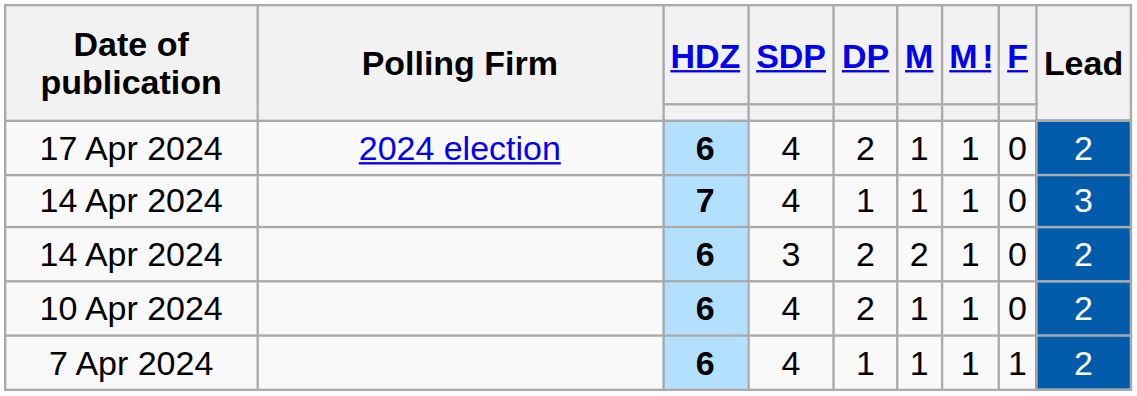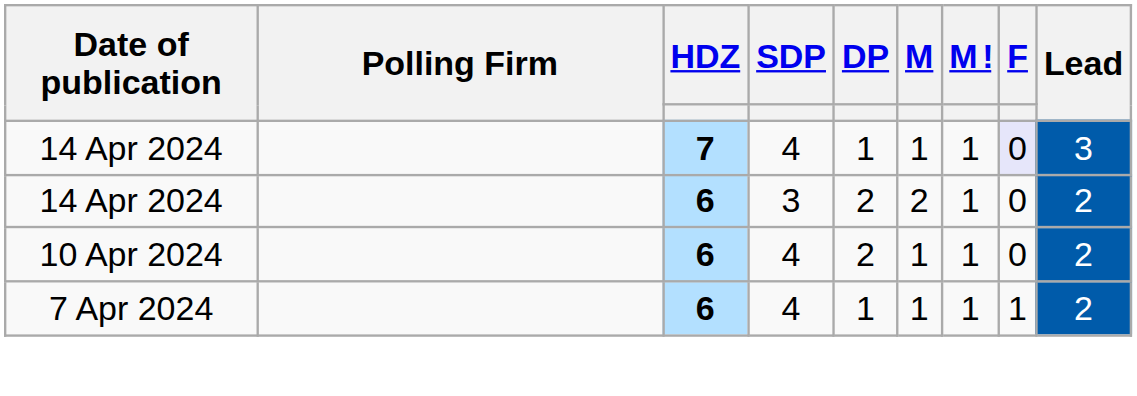- row: (131, 147)
(1018, 201) no background -> (1018, 147) lavender background
